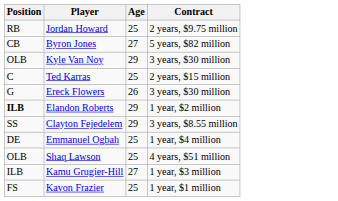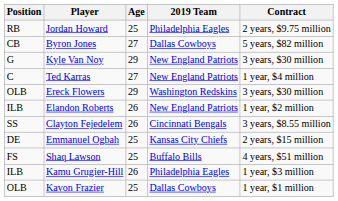+ column: (194, 12)
(17, 60) OLB -> (10, 60) G
(133, 76) 25 -> (133, 76) 27
(190, 76) 2 years, $15 million -> (278, 76) 1 year, $4 million
(10, 92) G -> (17, 92) OLB
(133, 92) 26 -> (133, 92) 29
(15, 108) bold -> (15, 108) normal
(133, 108) 29 -> (133, 108) 26
(133, 124) 29 -> (133, 124) 26
(185, 140) 1 year, $4 million -> (283, 140) 2 years, $15 million
(17, 156) OLB -> (12, 156) FS
(133, 172) 27 -> (133, 172) 26
(12, 188) FS -> (17, 188) OLB
